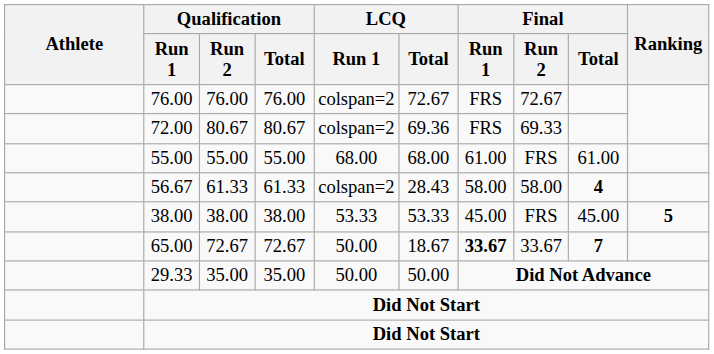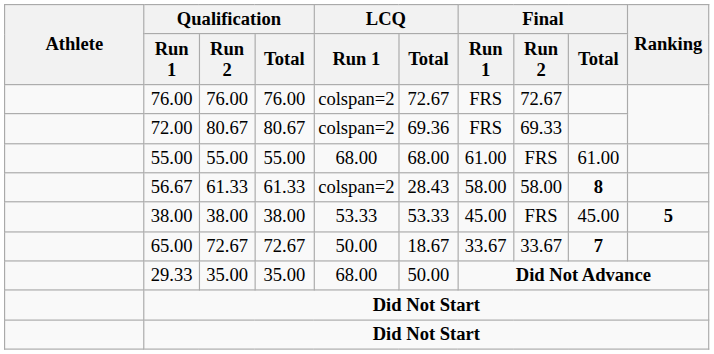(598, 187) 4 -> (598, 187) 8
(486, 246) bold -> (486, 246) normal
(356, 275) 50.00 -> (356, 275) 68.00
